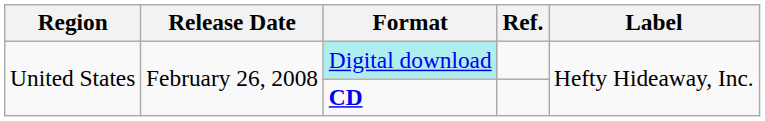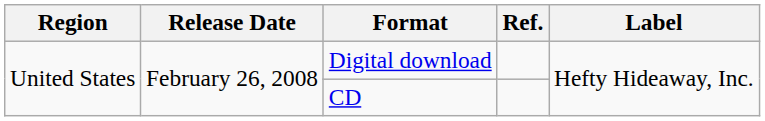(410, 60) paleturquoise background -> (410, 60) no background
(346, 97) bold -> (345, 97) normal
